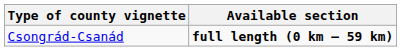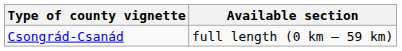(293, 36) bold -> (293, 36) normal
